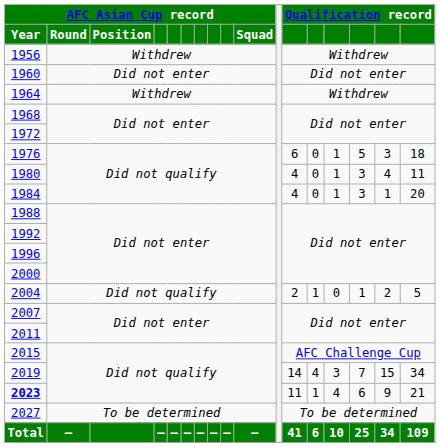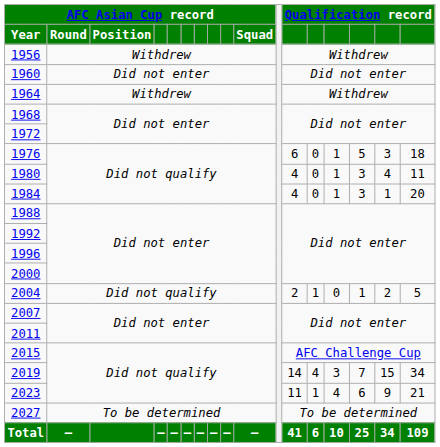(26, 393) bold -> (26, 393) normal
